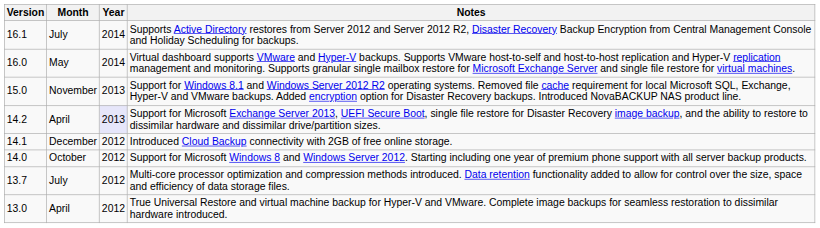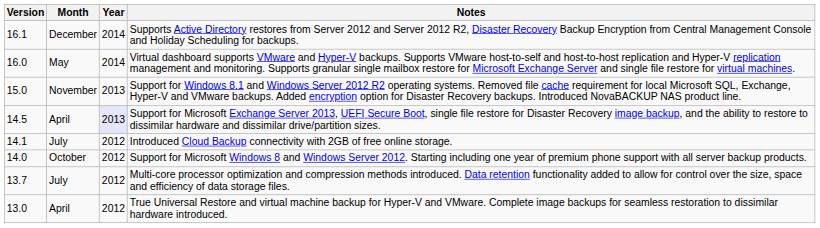(58, 35) July -> (73, 35) December
(17, 119) 14.2 -> (17, 119) 14.5
(73, 142) December -> (58, 142) July
